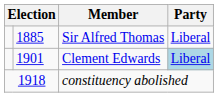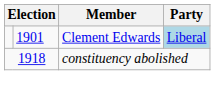- row: (113, 37)
